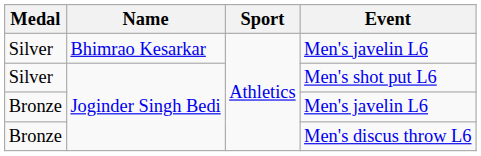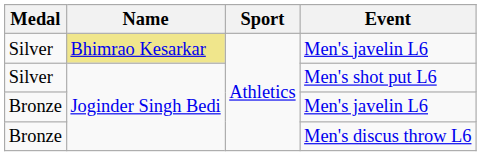(138, 48) no background -> (138, 48) khaki background
